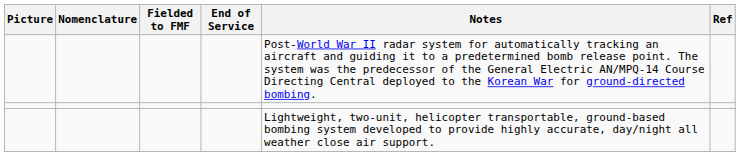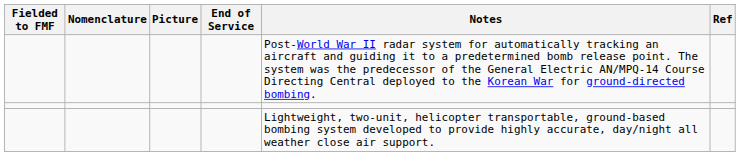columns swapped: (30, 20) <-> (170, 20)
